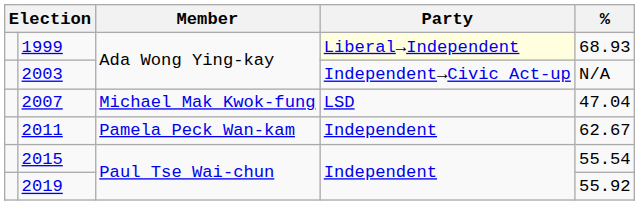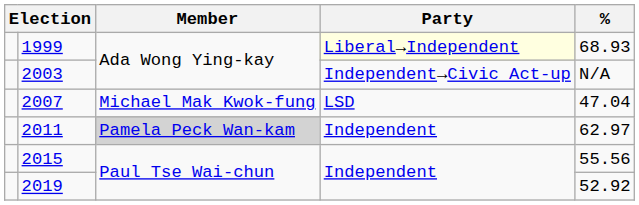(197, 131) no background -> (197, 131) lightgrey background
(605, 131) 62.67 -> (605, 131) 62.97
(605, 158) 55.54 -> (605, 158) 55.56
(605, 186) 55.92 -> (605, 186) 52.92
